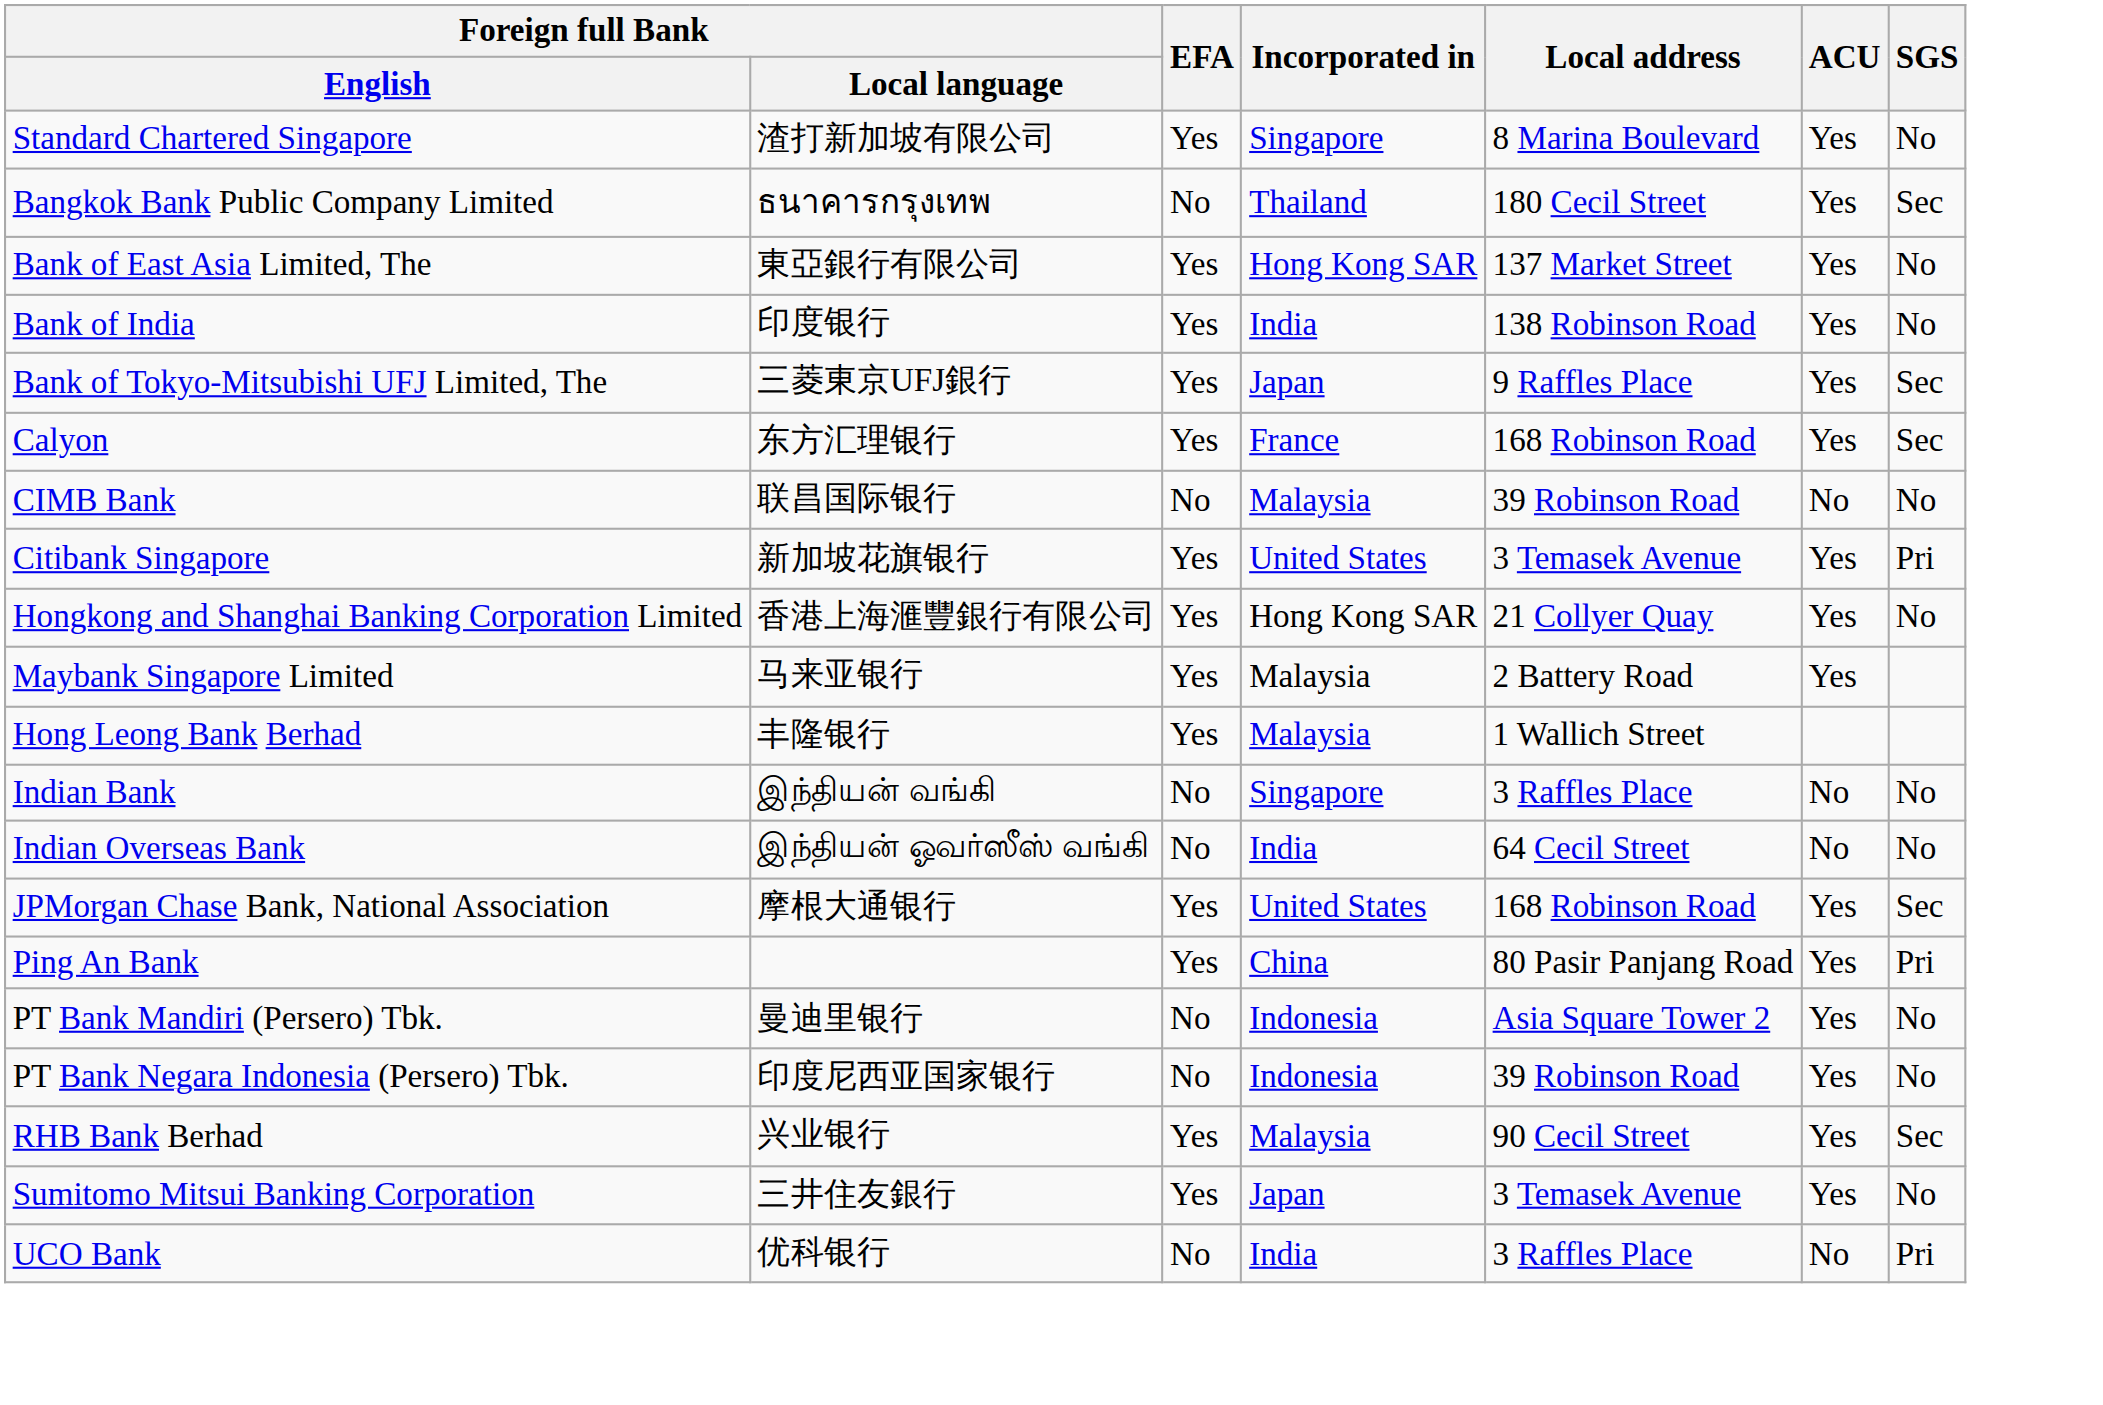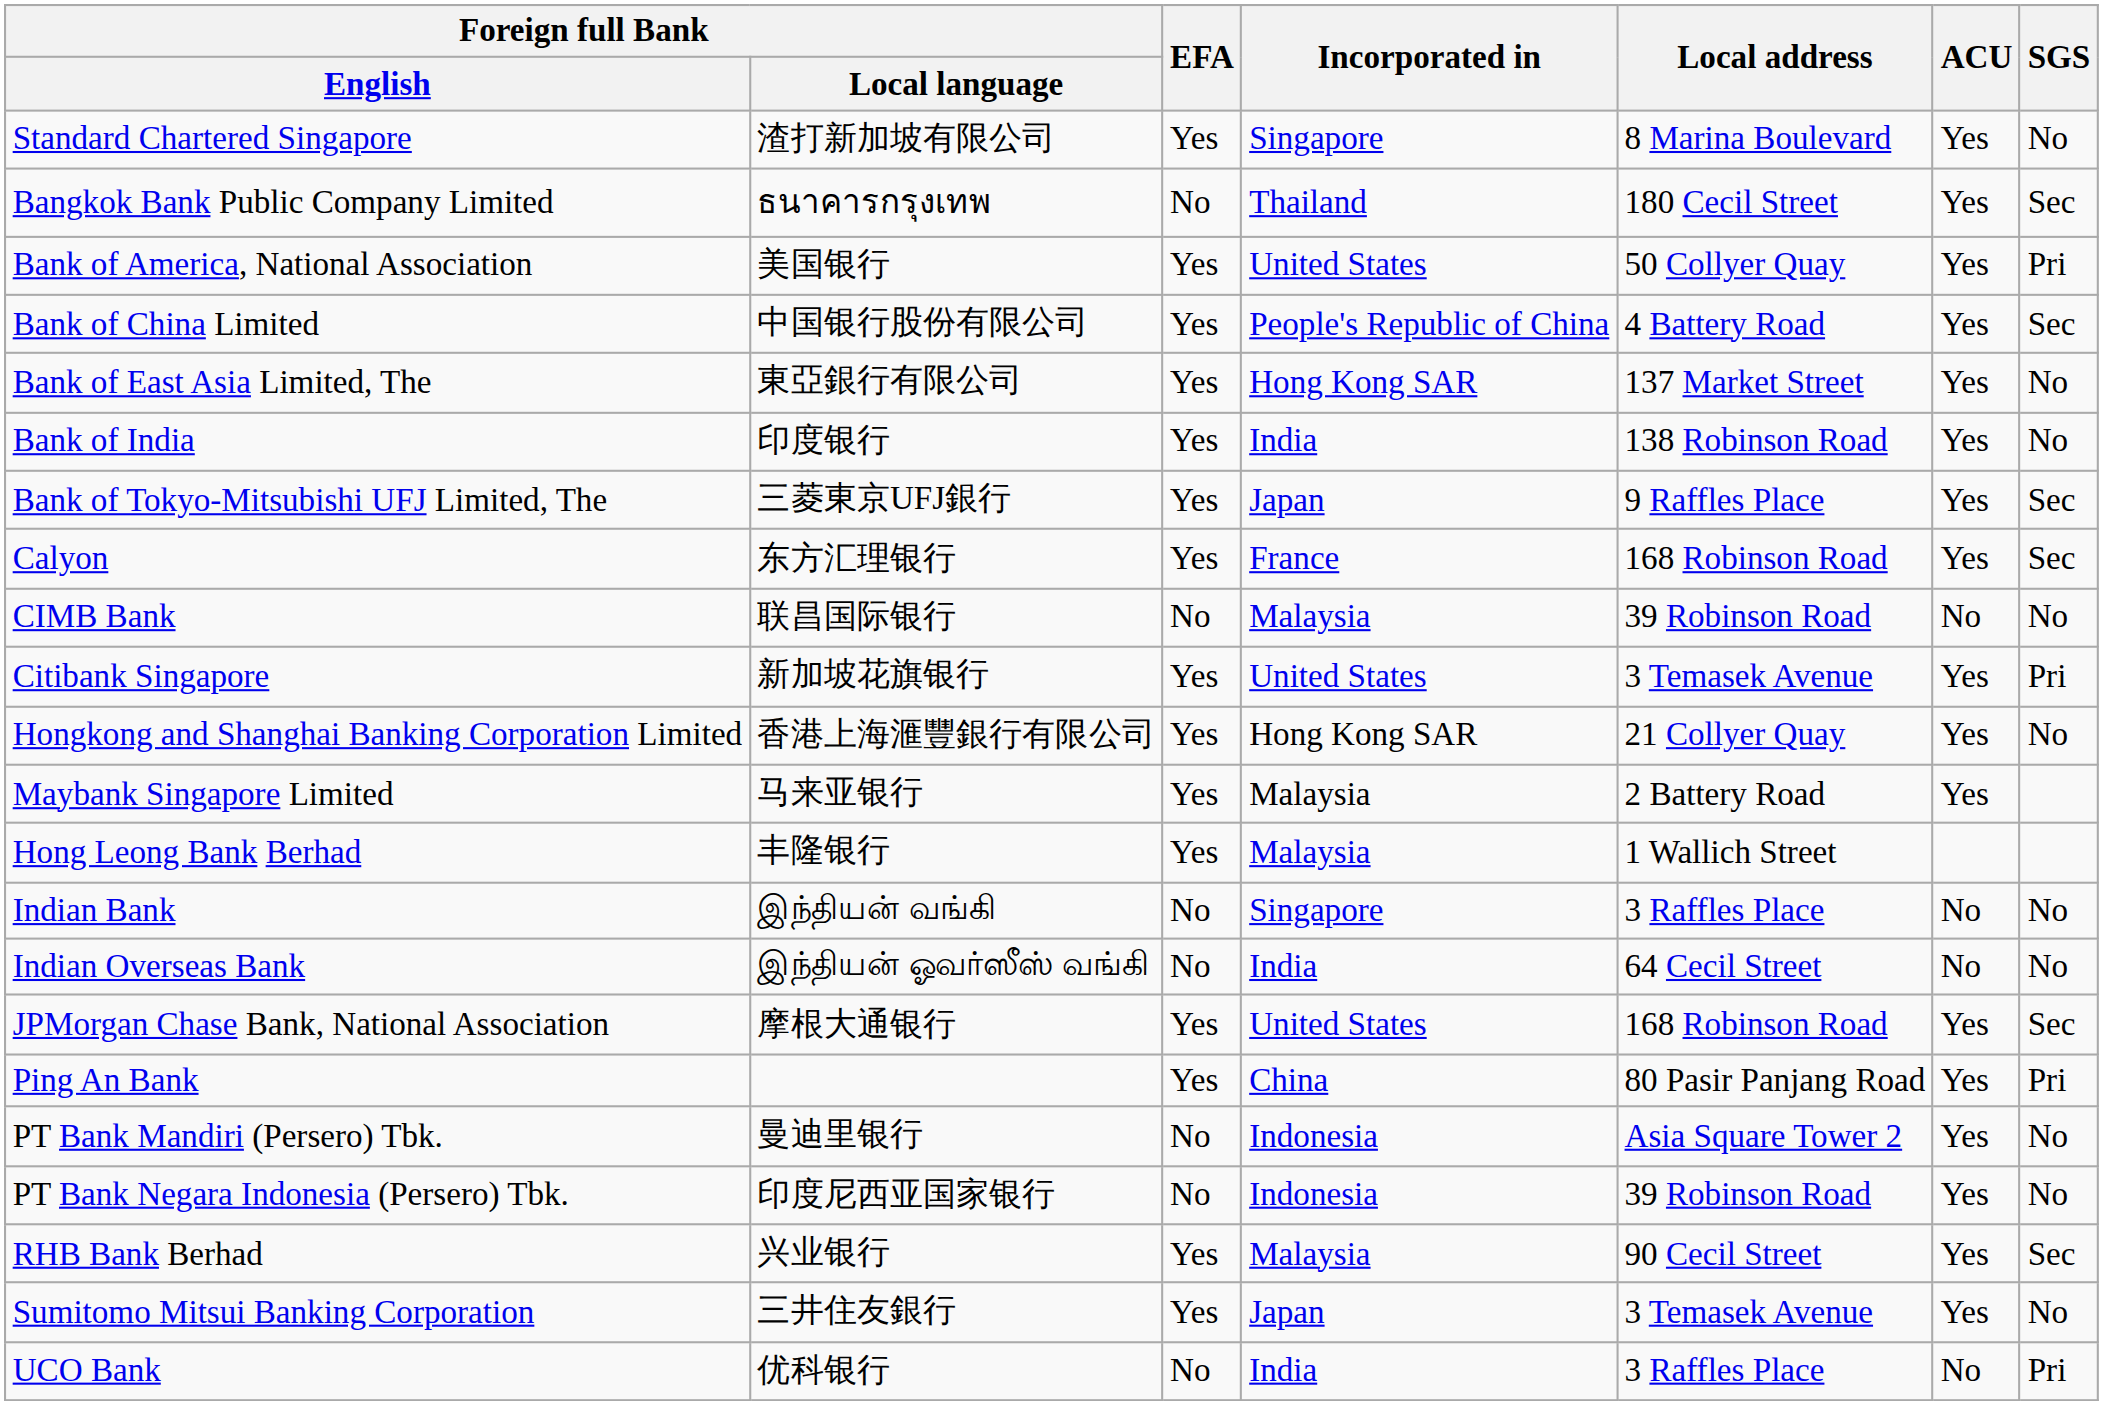+ row: (273, 264)
+ row: (166, 323)
